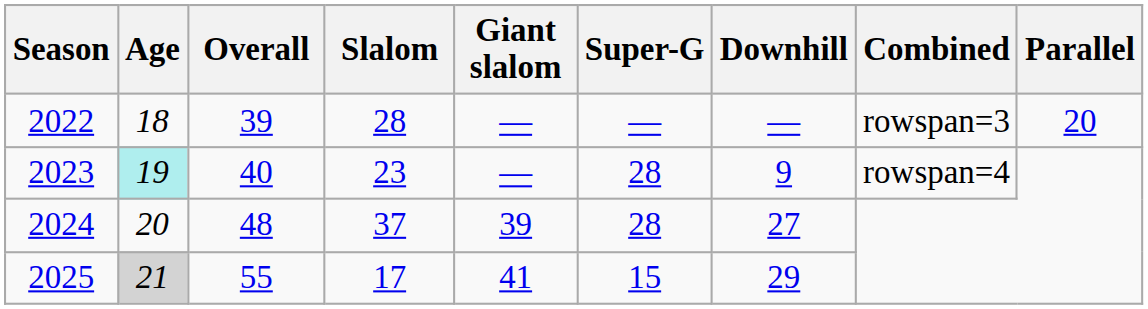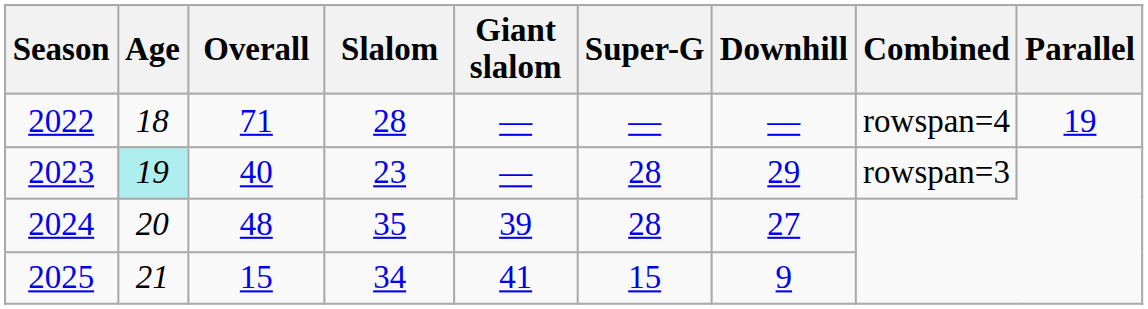(256, 119) 39 -> (256, 119) 71
(936, 119) rowspan=3 -> (936, 119) rowspan=4
(1080, 119) 20 -> (1080, 119) 19
(784, 172) 9 -> (784, 172) 29
(936, 172) rowspan=4 -> (936, 172) rowspan=3
(390, 224) 37 -> (390, 224) 35
(152, 276) lightgrey background -> (152, 276) no background
(256, 276) 55 -> (256, 276) 15
(390, 276) 17 -> (390, 276) 34
(784, 276) 29 -> (784, 276) 9
